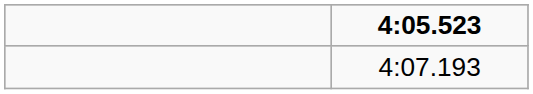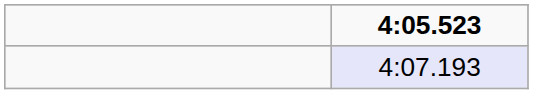(430, 66) no background -> (430, 66) lavender background
